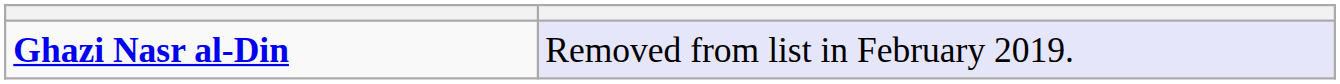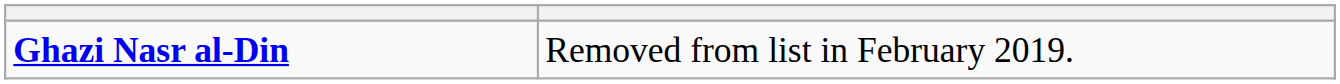(810, 49) lavender background -> (810, 49) no background
